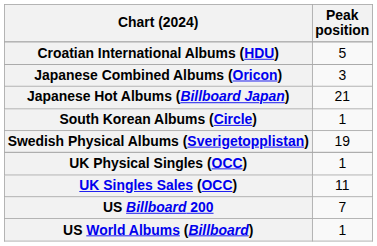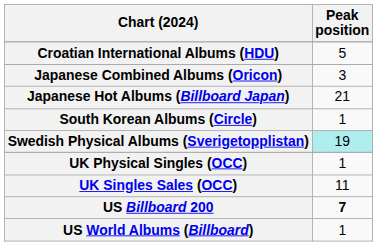(342, 141) no background -> (342, 141) paleturquoise background
(342, 207) normal -> (342, 207) bold
